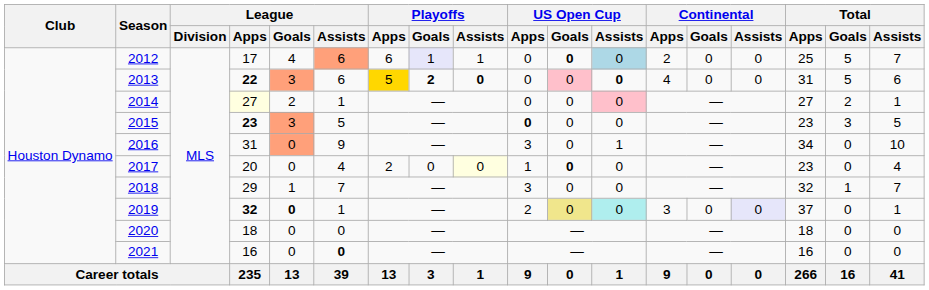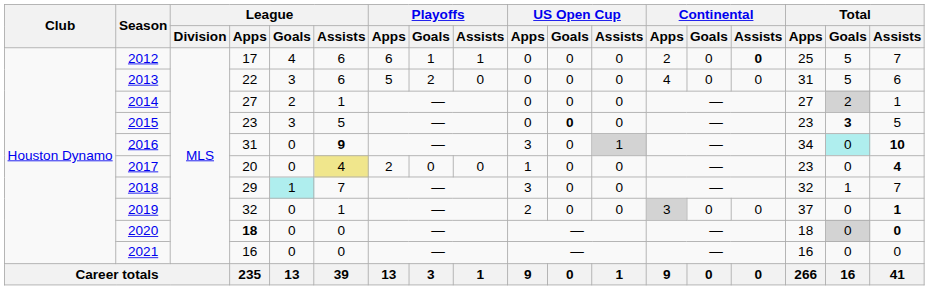(341, 58) lightsalmon background -> (341, 58) no background
(431, 58) lavender background -> (431, 58) no background
(570, 58) bold -> (570, 58) normal
(619, 58) lightblue background -> (619, 58) no background
(758, 58) normal -> (758, 58) bold
(250, 79) bold -> (250, 79) normal
(292, 79) lightsalmon background -> (292, 79) no background
(389, 79) gold background -> (389, 79) no background
(431, 79) bold -> (431, 79) normal
(480, 79) bold -> (480, 79) normal
(570, 79) pink background -> (570, 79) no background
(619, 79) bold -> (619, 79) normal
(250, 101) lightyellow background -> (250, 101) no background
(619, 101) pink background -> (619, 101) no background
(848, 101) no background -> (848, 101) lightgrey background
(250, 123) bold -> (250, 123) normal
(292, 123) lightsalmon background -> (292, 123) no background
(528, 123) bold -> (528, 123) normal
(570, 123) normal -> (570, 123) bold
(848, 123) normal -> (848, 123) bold
(292, 144) lightsalmon background -> (292, 144) no background
(341, 144) normal -> (341, 144) bold
(619, 144) no background -> (619, 144) lightgrey background
(848, 144) no background -> (848, 144) paleturquoise background
(897, 144) normal -> (897, 144) bold
(341, 166) no background -> (341, 166) khaki background
(480, 166) lightyellow background -> (480, 166) no background
(570, 166) bold -> (570, 166) normal
(897, 166) normal -> (897, 166) bold
(292, 187) no background -> (292, 187) paleturquoise background
(250, 209) bold -> (250, 209) normal
(292, 209) bold -> (292, 209) normal
(570, 209) khaki background -> (570, 209) no background
(619, 209) paleturquoise background -> (619, 209) no background
(667, 209) no background -> (667, 209) lightgrey background
(758, 209) lavender background -> (758, 209) no background
(897, 209) normal -> (897, 209) bold
(250, 230) normal -> (250, 230) bold
(848, 230) no background -> (848, 230) lightgrey background
(897, 230) normal -> (897, 230) bold
(341, 252) bold -> (341, 252) normal
